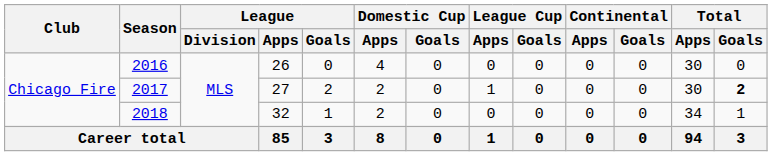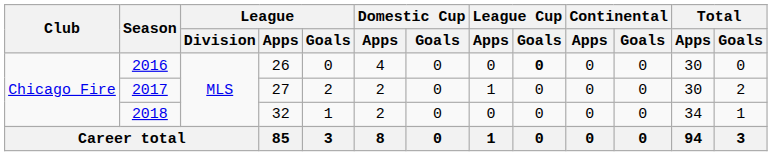(539, 65) normal -> (539, 65) bold
(741, 90) bold -> (741, 90) normal
